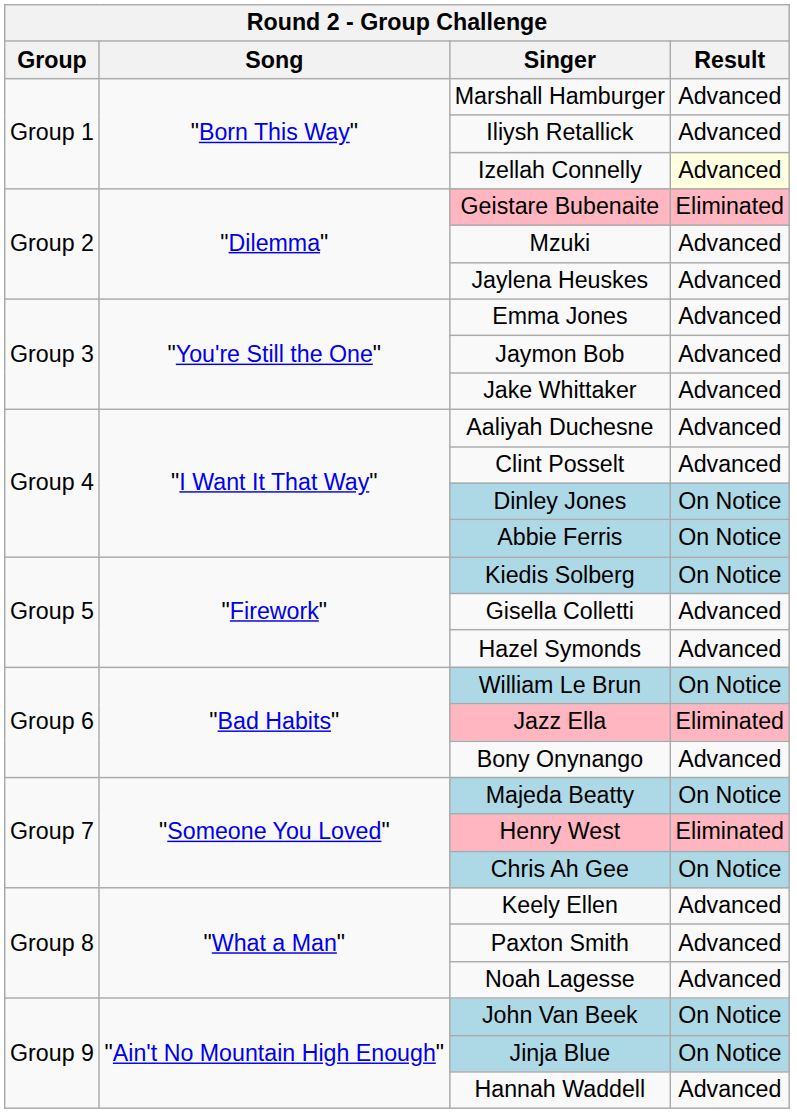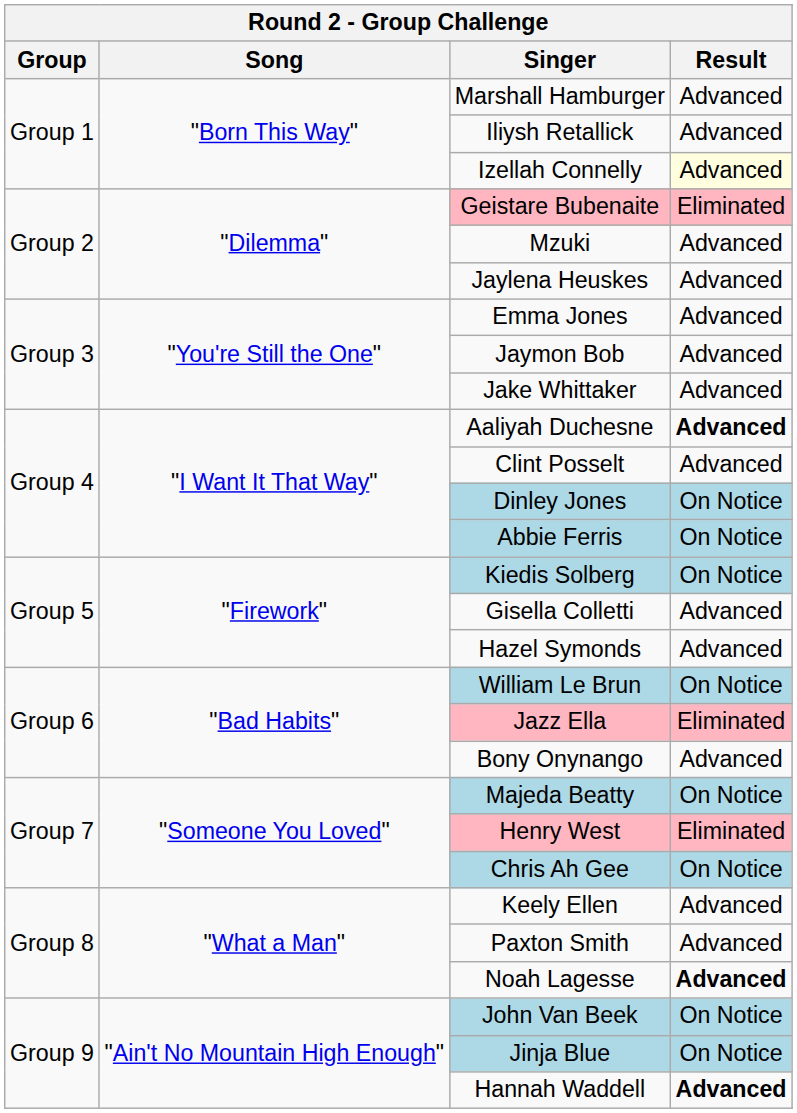(730, 427) normal -> (731, 427) bold
(730, 979) normal -> (731, 979) bold
(730, 1089) normal -> (731, 1089) bold
